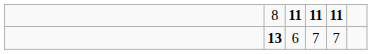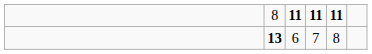(336, 37) 7 -> (336, 37) 8
